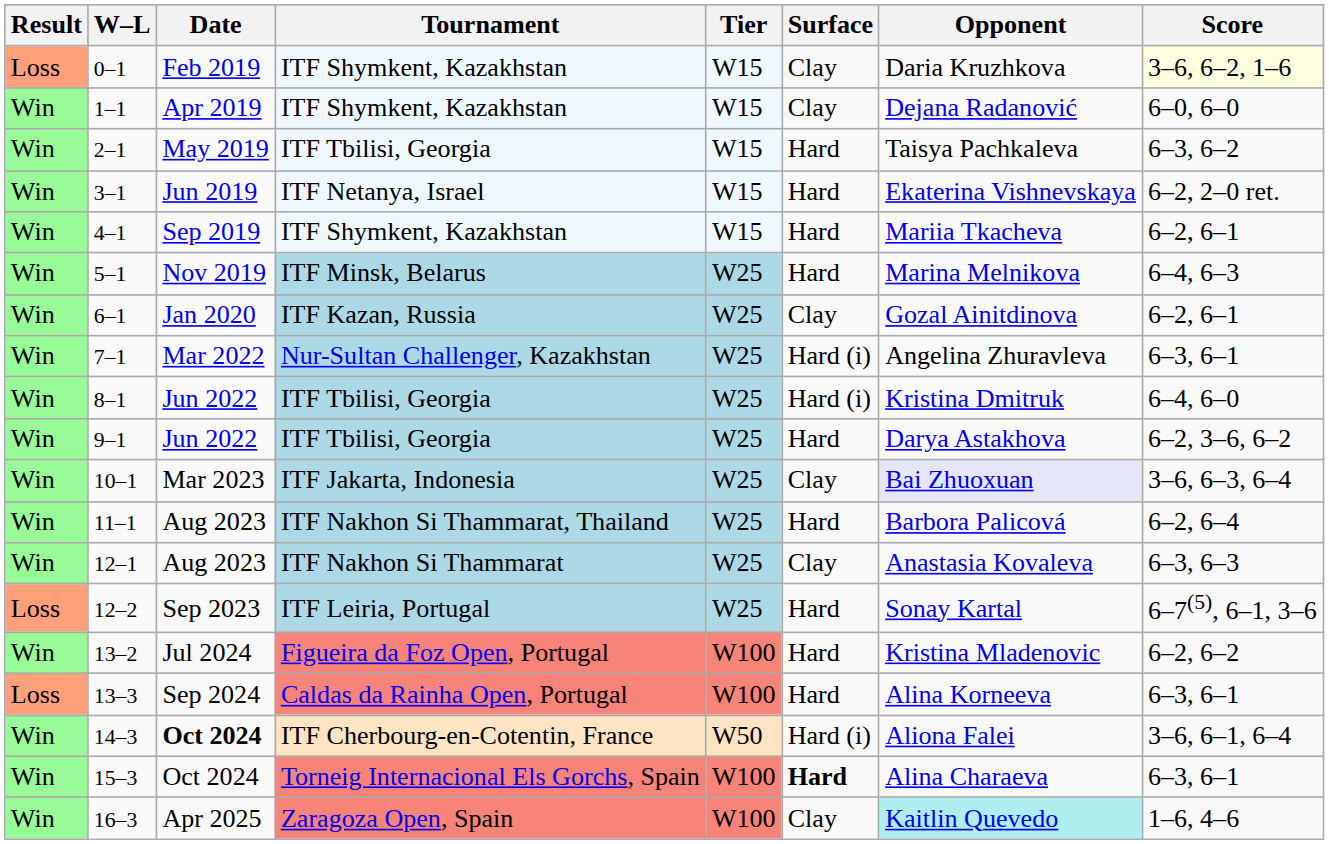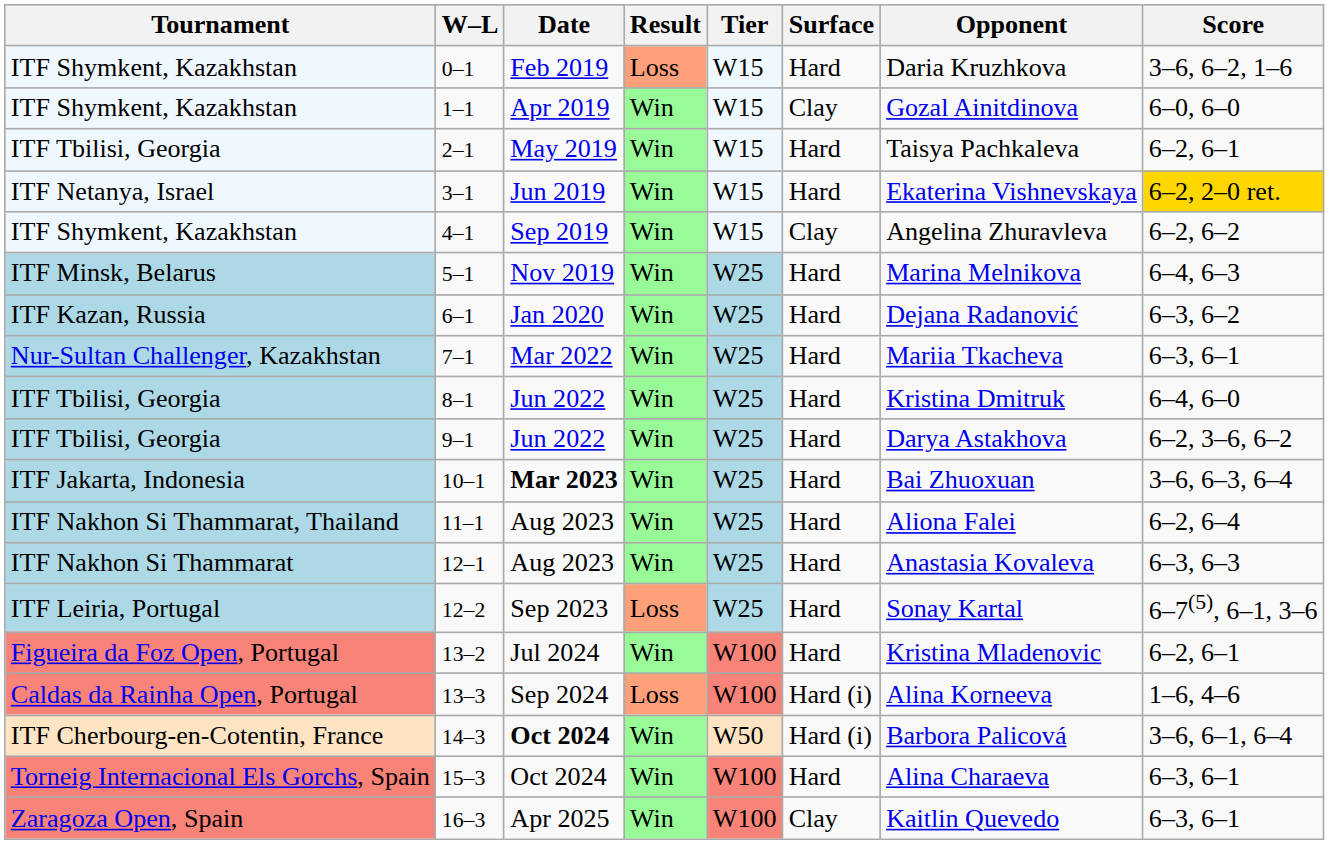columns swapped: (46, 25) <-> (490, 25)
(812, 66) Clay -> (815, 66) Hard
(1220, 66) lightyellow background -> (1221, 66) no background
(981, 107) Dejana Radanović -> (982, 107) Gozal Ainitdinova
(1194, 149) 6–3, 6–2 -> (1195, 149) 6–2, 6–1
(1214, 190) no background -> (1215, 190) gold background
(814, 231) Hard -> (813, 231) Clay
(974, 231) Mariia Tkacheva -> (997, 231) Angelina Zhuravleva
(1194, 231) 6–2, 6–1 -> (1195, 231) 6–2, 6–2
(812, 314) Clay -> (815, 314) Hard
(981, 314) Gozal Ainitdinova -> (982, 314) Dejana Radanović
(1194, 314) 6–2, 6–1 -> (1195, 314) 6–3, 6–2
(829, 356) Hard (i) -> (815, 356) Hard
(996, 356) Angelina Zhuravleva -> (975, 356) Mariia Tkacheva
(829, 397) Hard (i) -> (815, 397) Hard
(213, 480) normal -> (564, 480) bold
(812, 480) Clay -> (815, 480) Hard
(959, 480) lavender background -> (960, 480) no background
(975, 521) Barbora Palicová -> (951, 521) Aliona Falei
(812, 562) Clay -> (815, 562) Hard
(1194, 652) 6–2, 6–2 -> (1195, 652) 6–2, 6–1
(814, 694) Hard -> (830, 694) Hard (i)
(1194, 694) 6–3, 6–1 -> (1195, 694) 1–6, 4–6
(950, 735) Aliona Falei -> (976, 735) Barbora Palicová
(817, 776) bold -> (815, 776) normal
(972, 818) paleturquoise background -> (973, 818) no background
(1194, 818) 1–6, 4–6 -> (1195, 818) 6–3, 6–1
